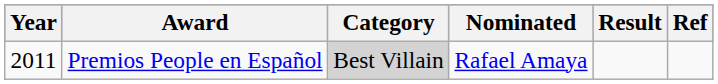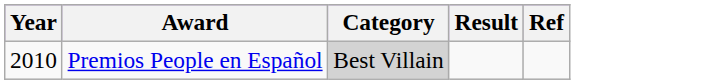- column: (521, 23)
(33, 60) 2011 -> (33, 60) 2010
